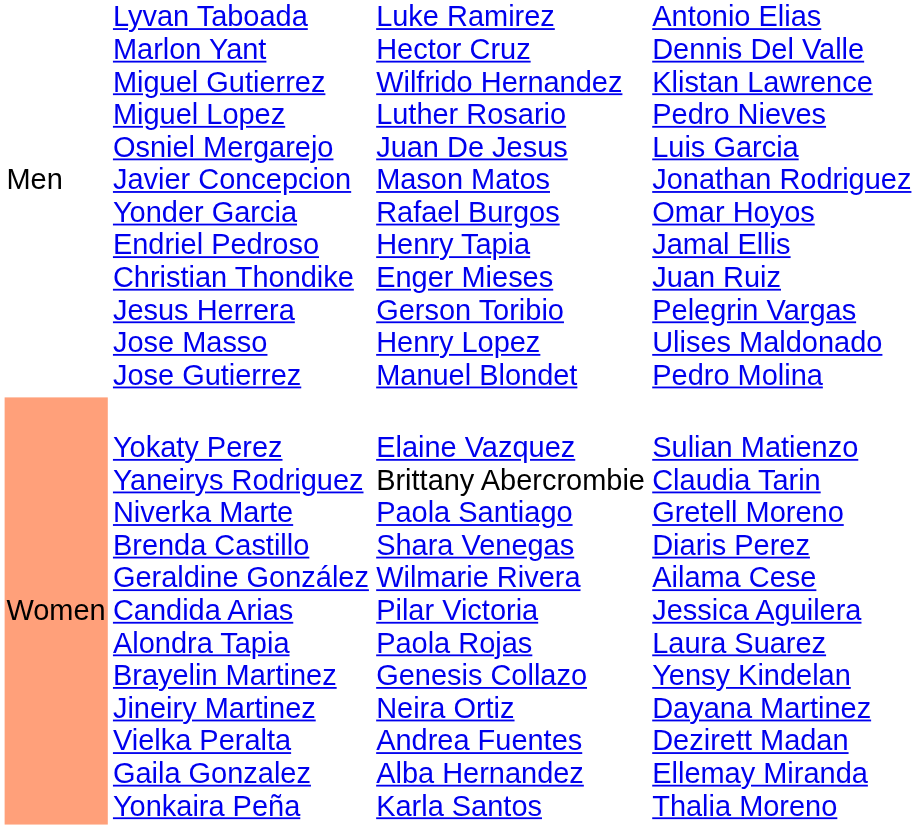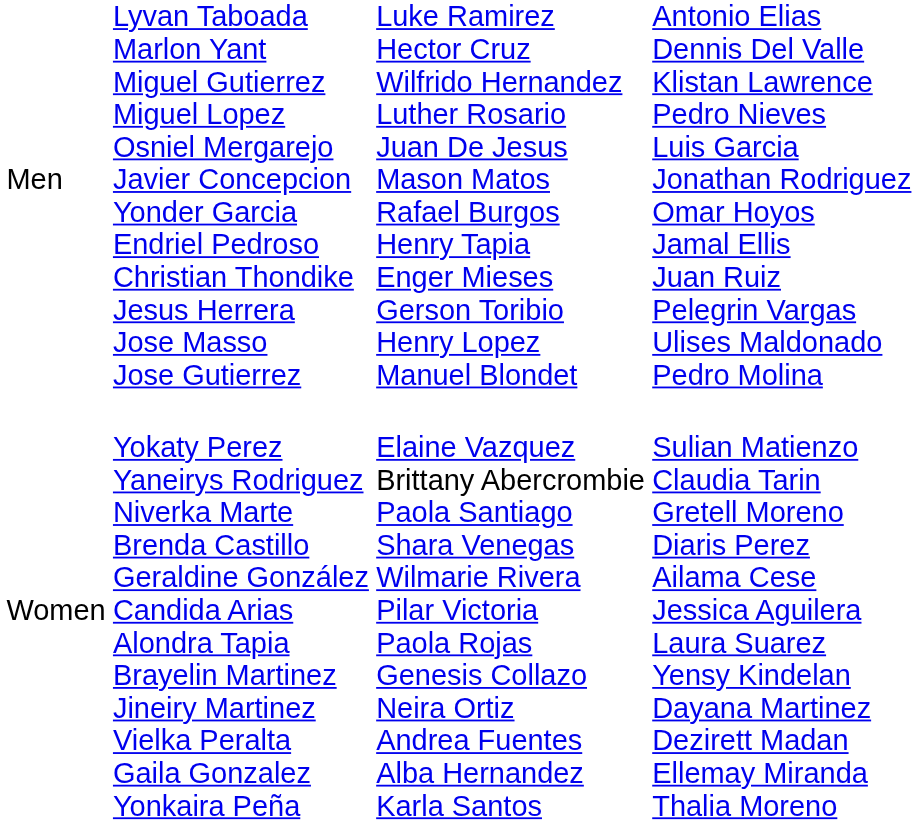(56, 610) lightsalmon background -> (56, 610) no background
